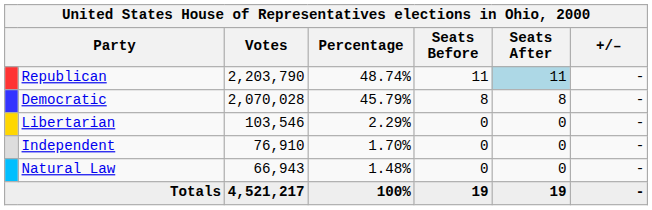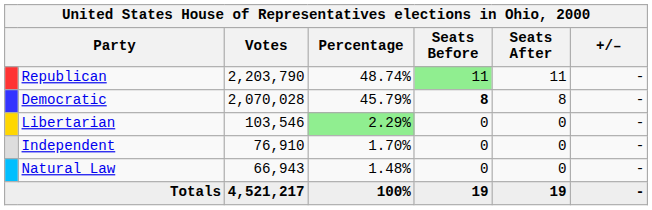(480, 78) no background -> (480, 78) lightgreen background
(558, 78) lightblue background -> (558, 78) no background
(484, 101) normal -> (484, 101) bold
(389, 124) no background -> (389, 124) lightgreen background
